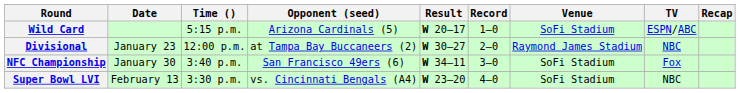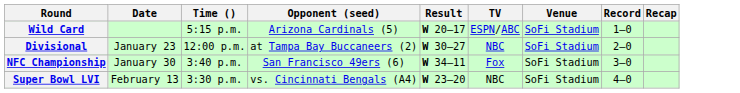columns swapped: (489, 13) <-> (672, 13)
(577, 46) Raymond James Stadium -> (562, 46) SoFi Stadium
